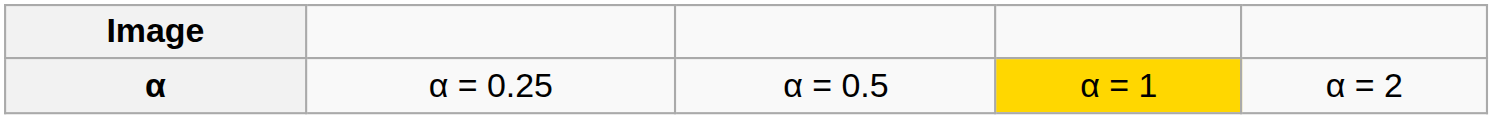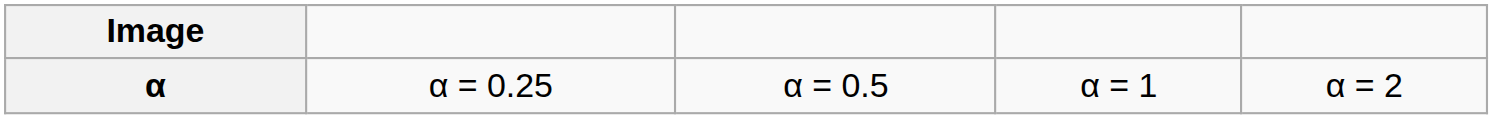(1119, 85) gold background -> (1119, 85) no background
